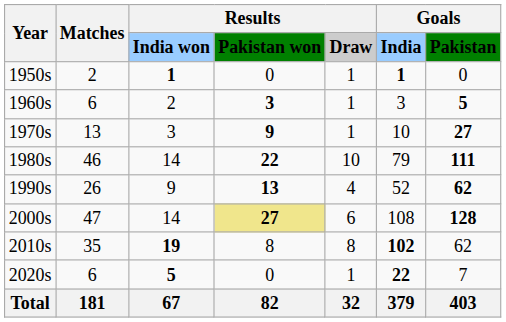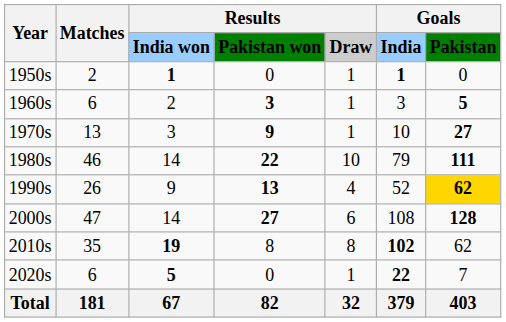(463, 189) no background -> (463, 189) gold background
(270, 217) khaki background -> (270, 217) no background
